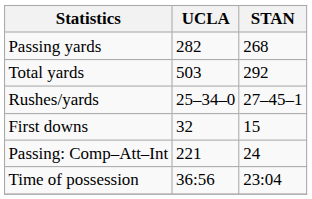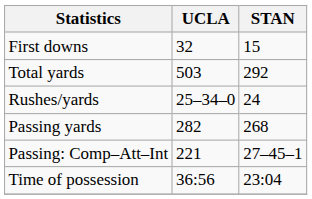rows swapped: (48, 126) <-> (55, 45)
(273, 99) 27–45–1 -> (252, 99) 24
(252, 153) 24 -> (273, 153) 27–45–1
